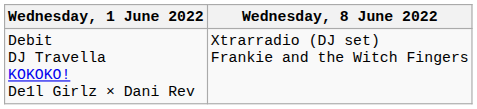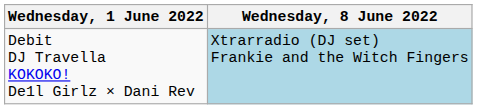(340, 49) no background -> (340, 49) lightblue background
